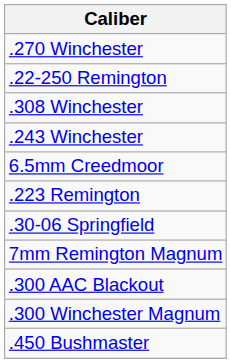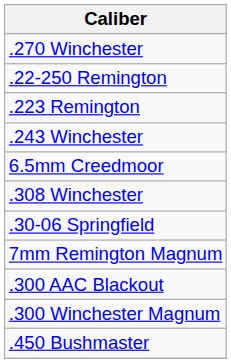(76, 107) .308 Winchester -> (74, 107) .223 Remington
(74, 195) .223 Remington -> (76, 195) .308 Winchester
